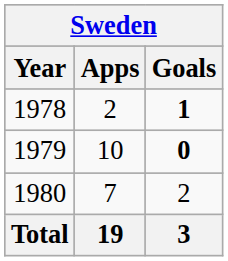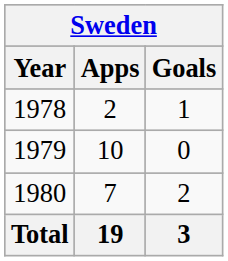(184, 109) bold -> (184, 109) normal
(184, 151) bold -> (184, 151) normal
